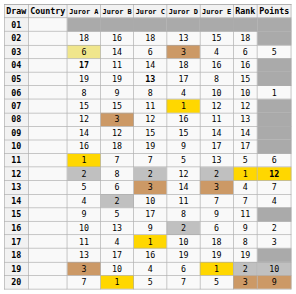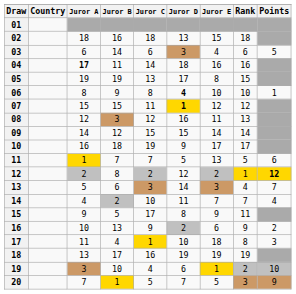(84, 52) khaki background -> (84, 52) no background
(150, 79) bold -> (150, 79) normal
(183, 92) normal -> (183, 92) bold
(183, 106) normal -> (183, 106) bold
